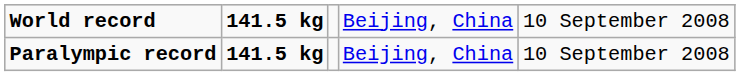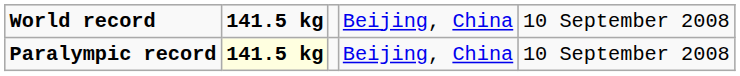(275, 54) no background -> (275, 54) lightyellow background
